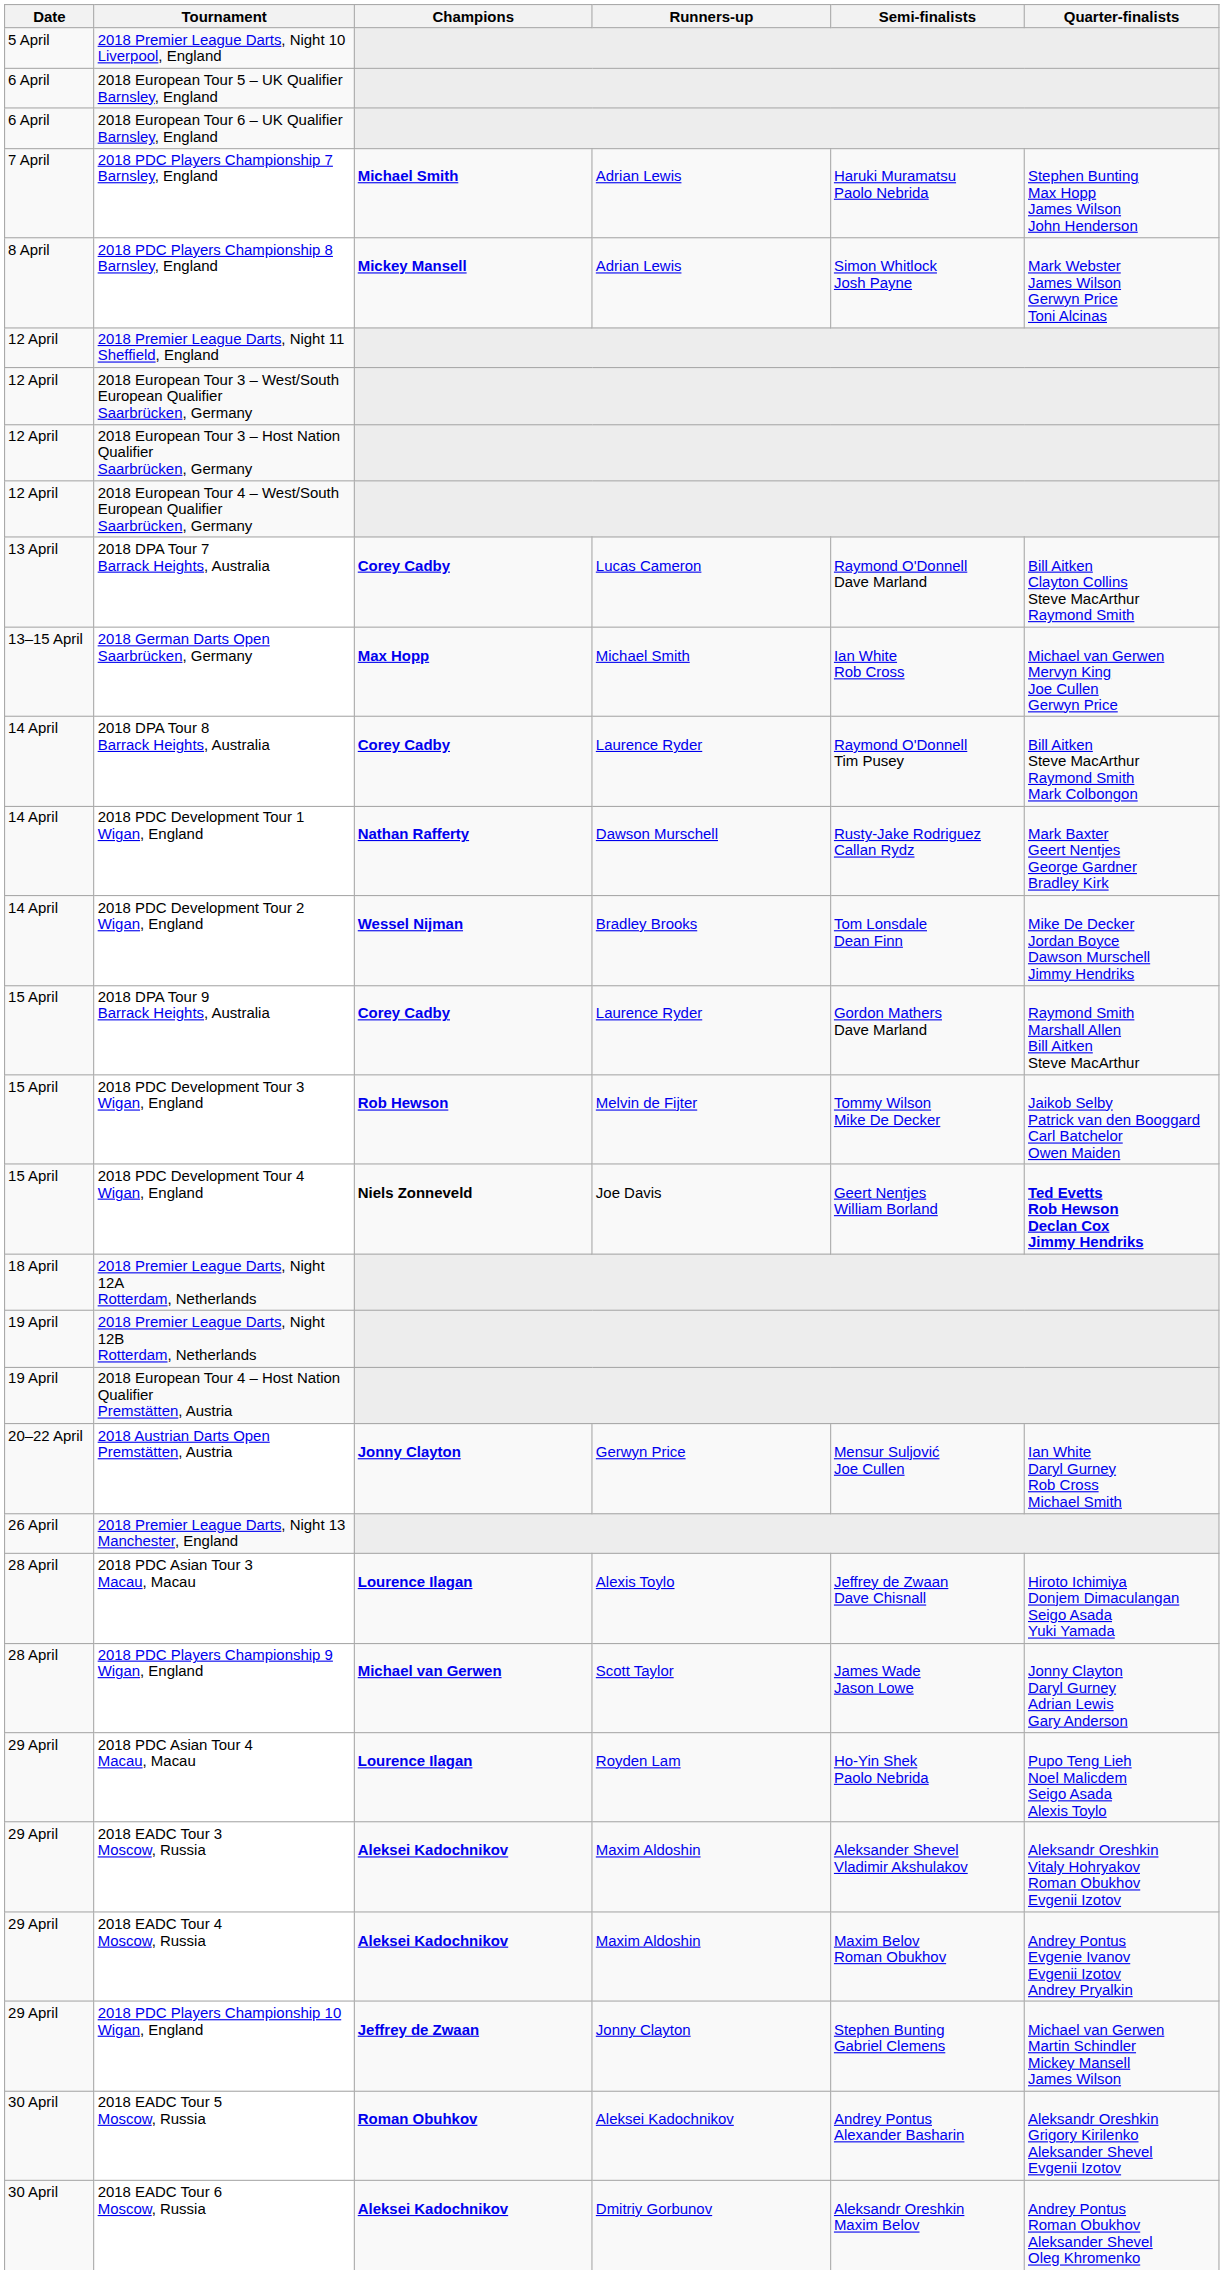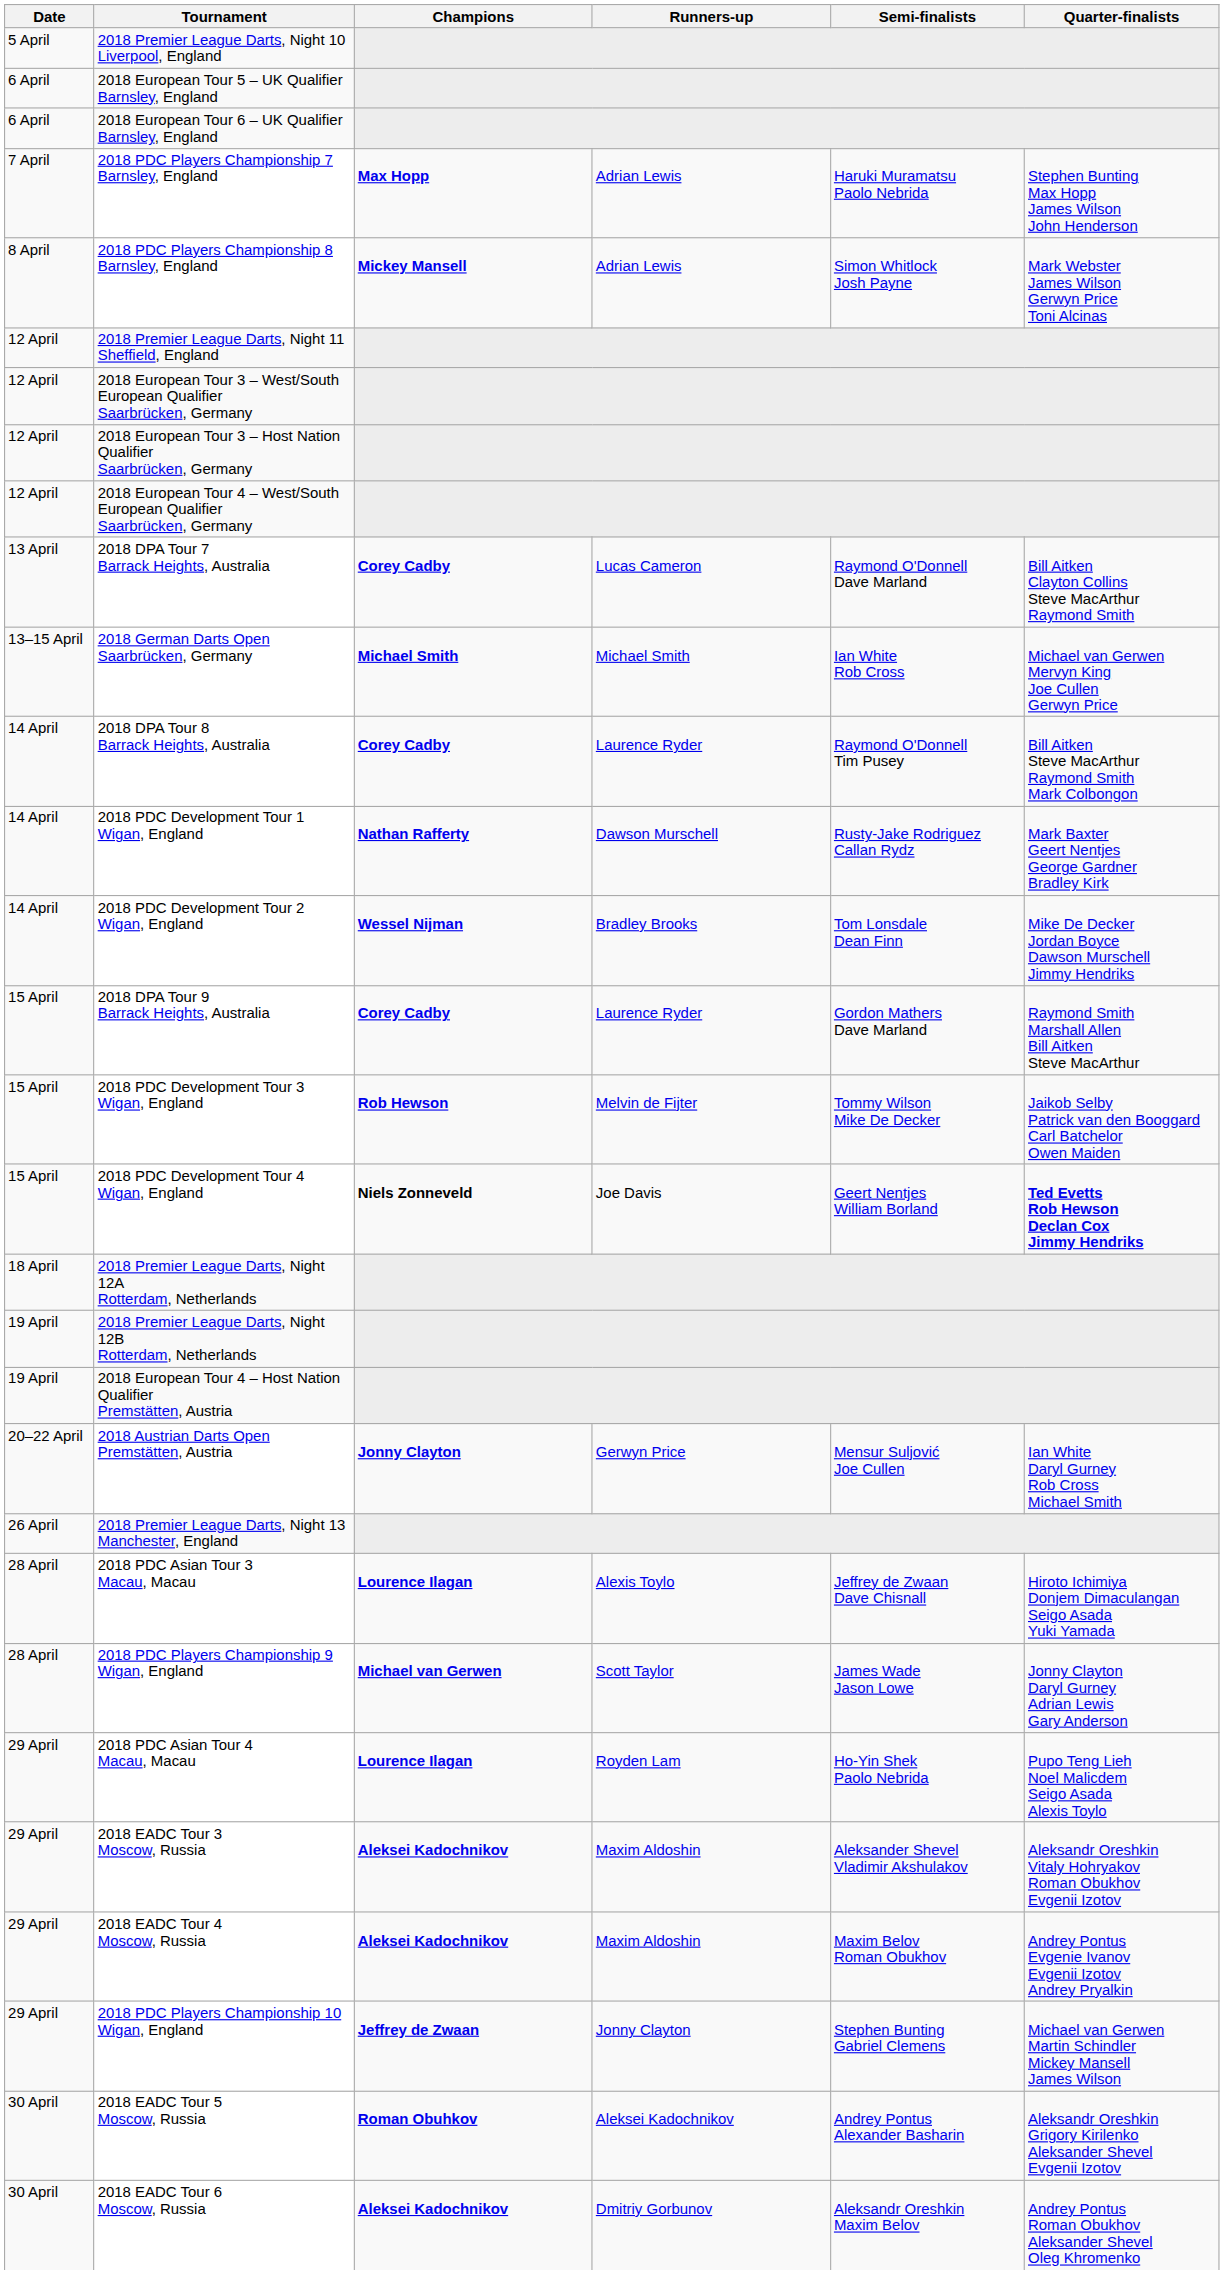(408, 176) Michael Smith -> (393, 176) Max Hopp
(393, 655) Max Hopp -> (408, 655) Michael Smith
